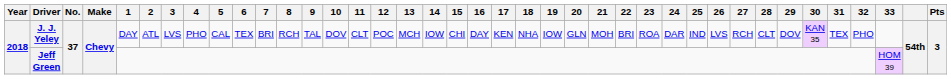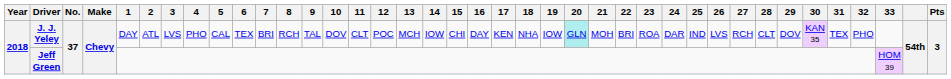(577, 34) no background -> (577, 34) paleturquoise background
